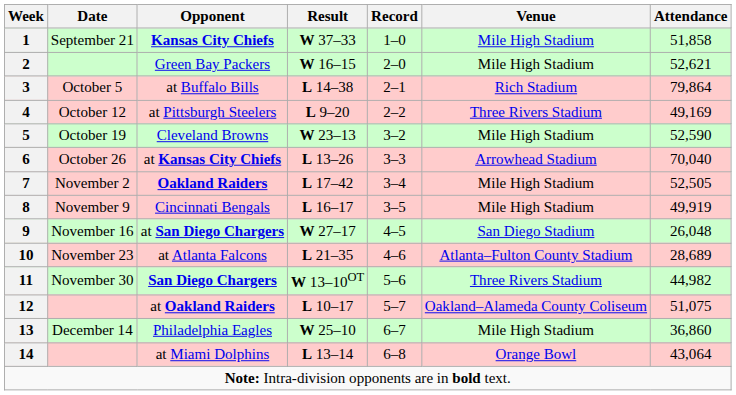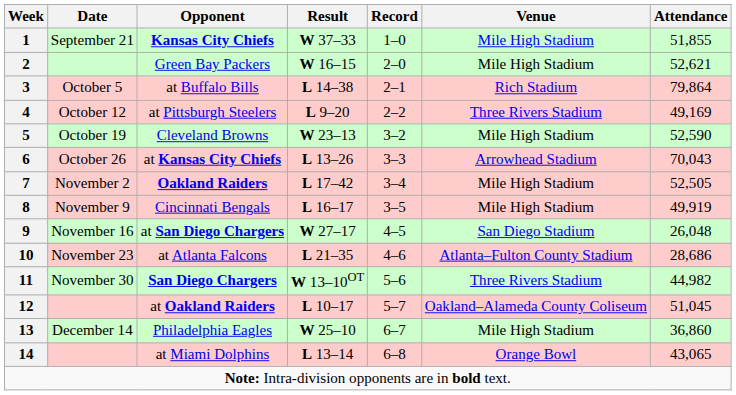(691, 40) 51,858 -> (691, 40) 51,855
(691, 159) 70,040 -> (691, 159) 70,043
(691, 254) 28,689 -> (691, 254) 28,686
(691, 306) 51,075 -> (691, 306) 51,045
(691, 354) 43,064 -> (691, 354) 43,065
